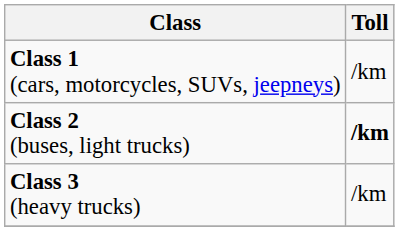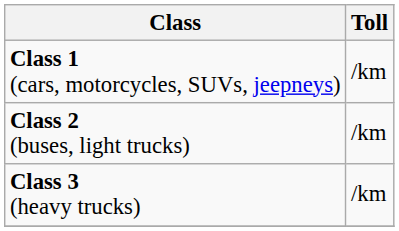(370, 132) bold -> (369, 132) normal
